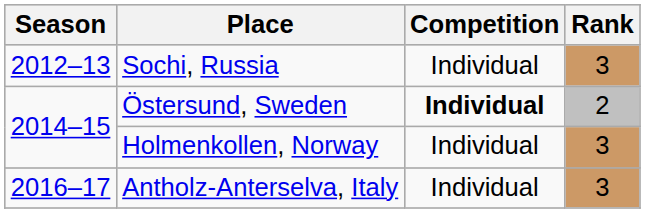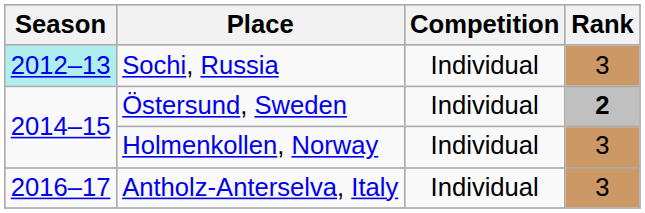(61, 65) no background -> (61, 65) paleturquoise background
(485, 106) bold -> (485, 106) normal
(602, 106) normal -> (602, 106) bold
